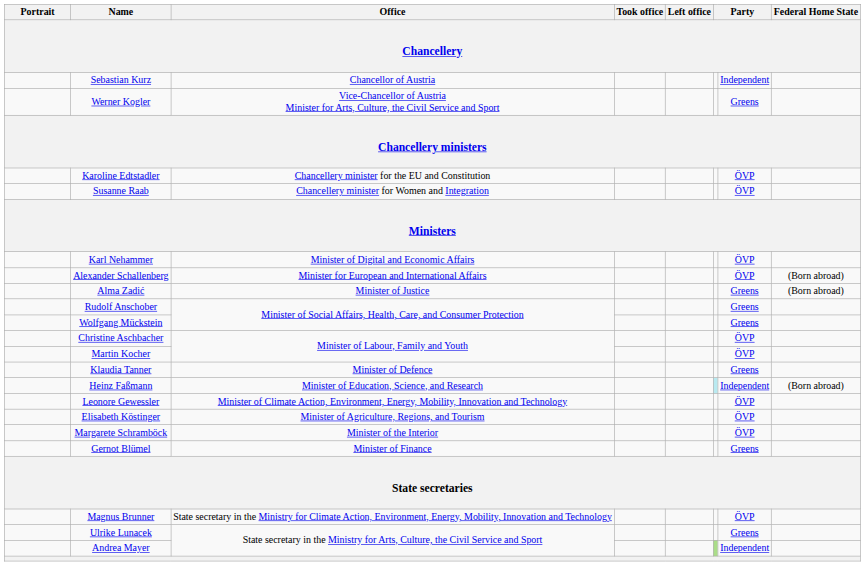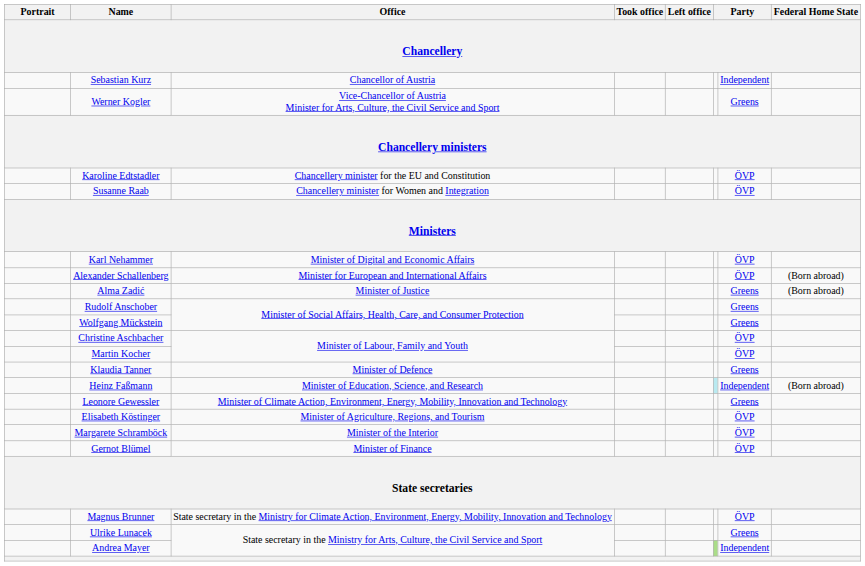(745, 401) ÖVP -> (745, 401) Greens
(745, 448) Greens -> (745, 448) ÖVP
